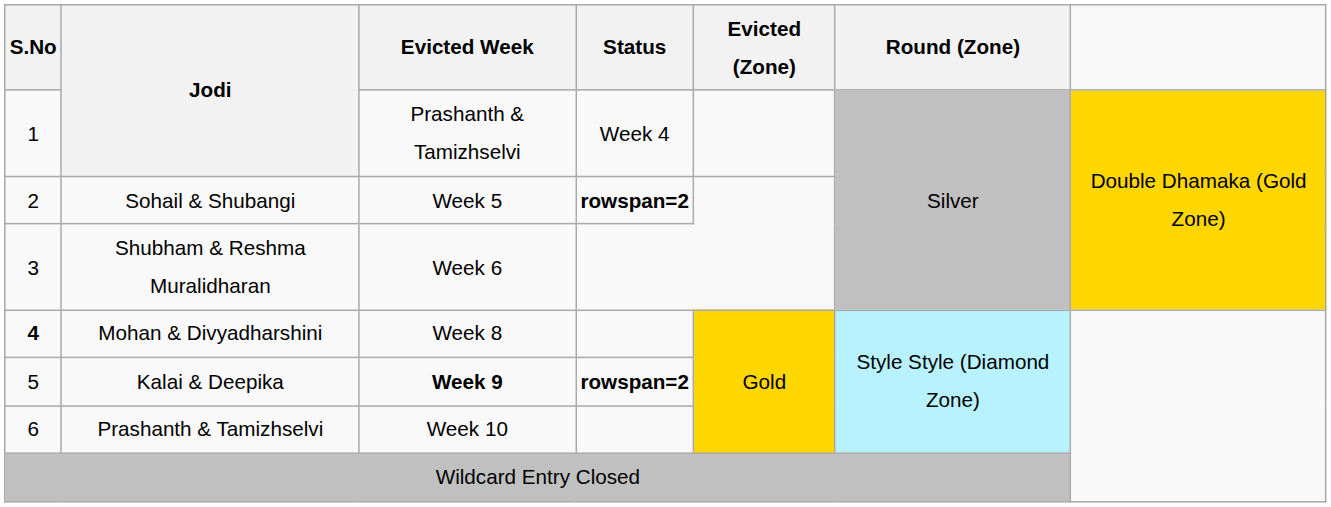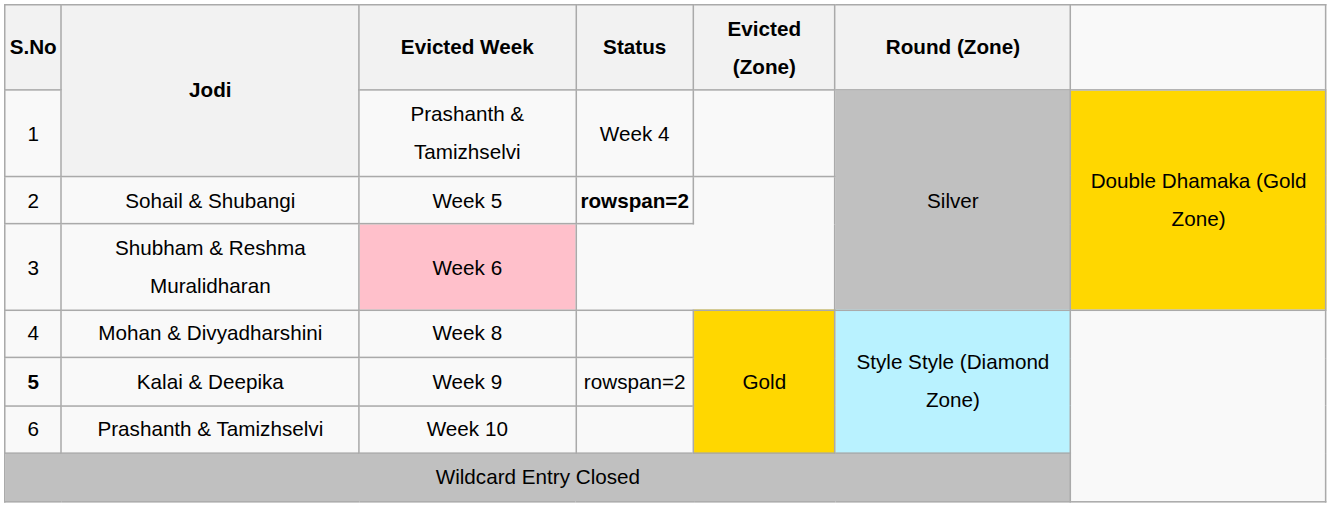(467, 267) no background -> (467, 267) pink background
(33, 333) bold -> (33, 333) normal
(33, 381) normal -> (33, 381) bold
(467, 381) bold -> (467, 381) normal
(635, 381) bold -> (635, 381) normal
